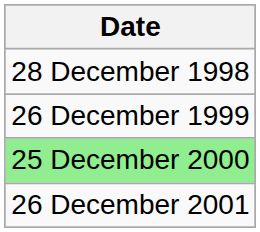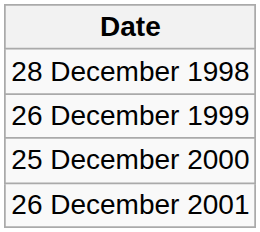(130, 159) lightgreen background -> (130, 159) no background
